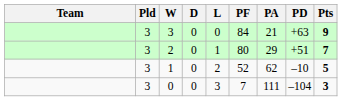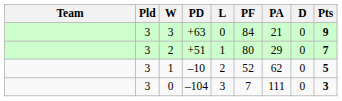columns swapped: (194, 13) <-> (300, 13)
